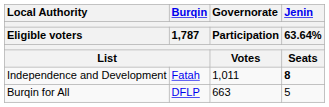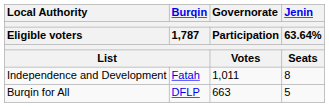(287, 75) bold -> (287, 75) normal
